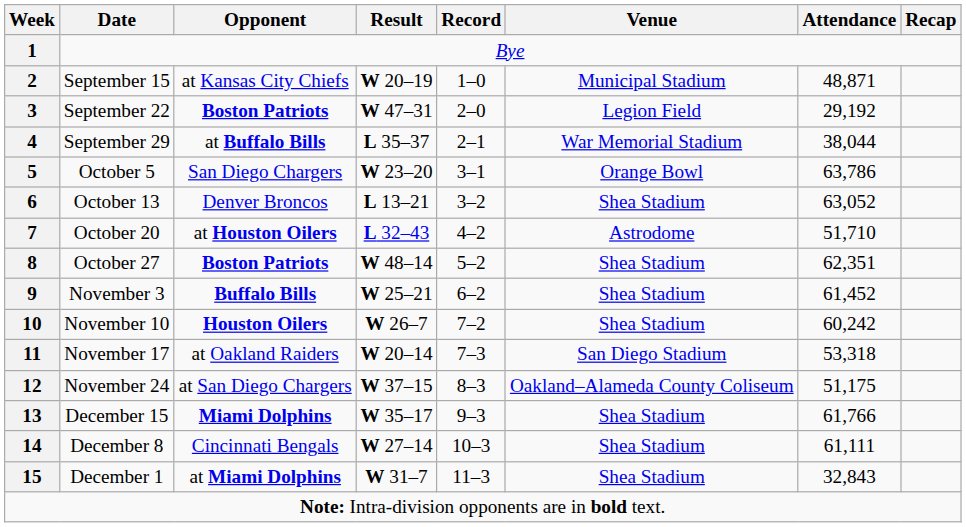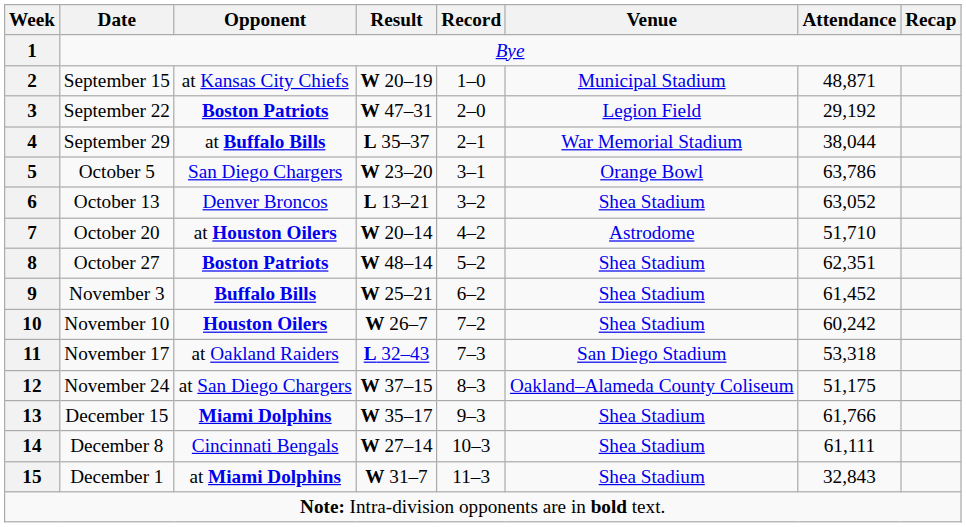(396, 232) L 32–43 -> (396, 232) W 20–14
(396, 354) W 20–14 -> (396, 354) L 32–43
